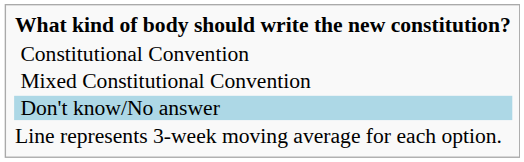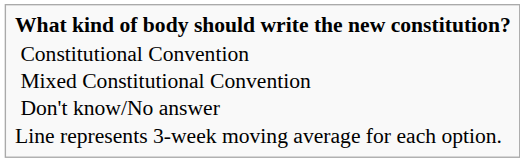(120, 108) lightblue background -> (120, 108) no background
